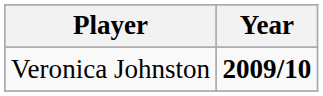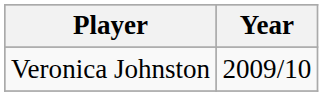(267, 68) bold -> (267, 68) normal
